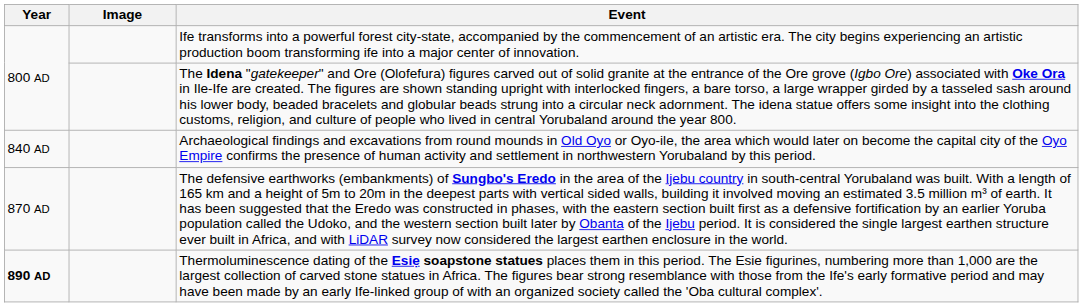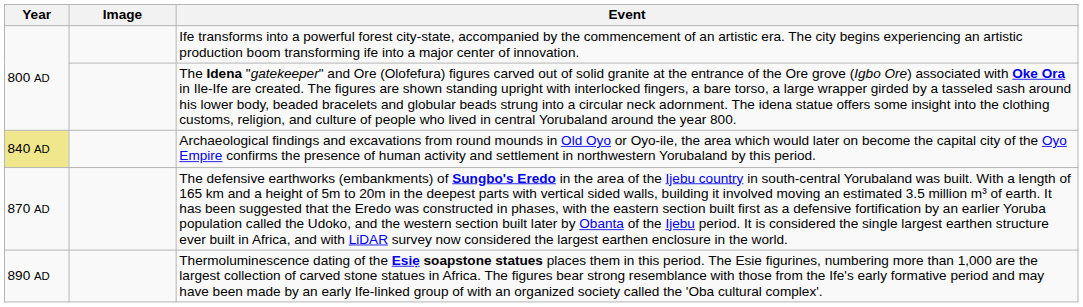(29, 148) no background -> (29, 148) khaki background
(29, 276) bold -> (29, 276) normal
